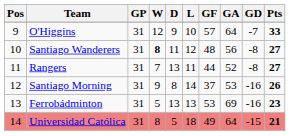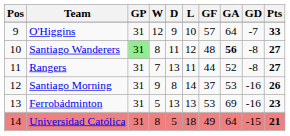(139, 49) no background -> (139, 49) lightgreen background
(157, 49) bold -> (157, 49) normal
(231, 49) normal -> (231, 49) bold
